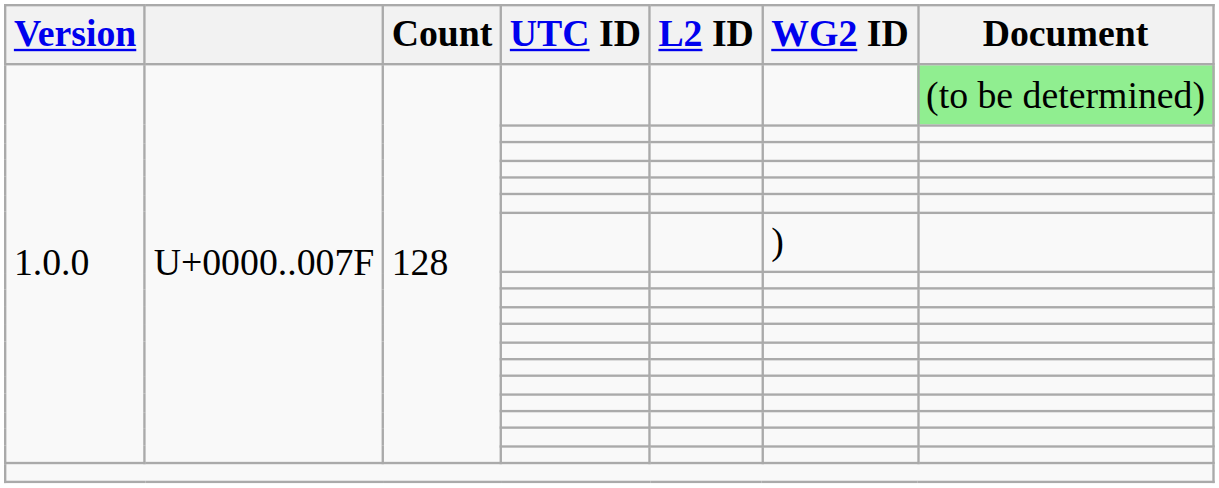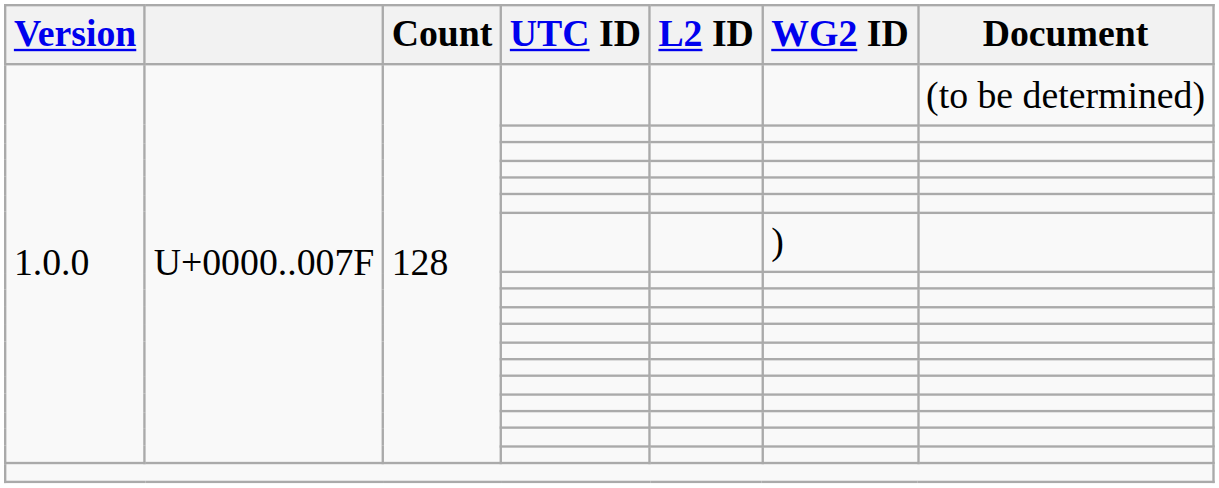(1066, 94) lightgreen background -> (1066, 94) no background
